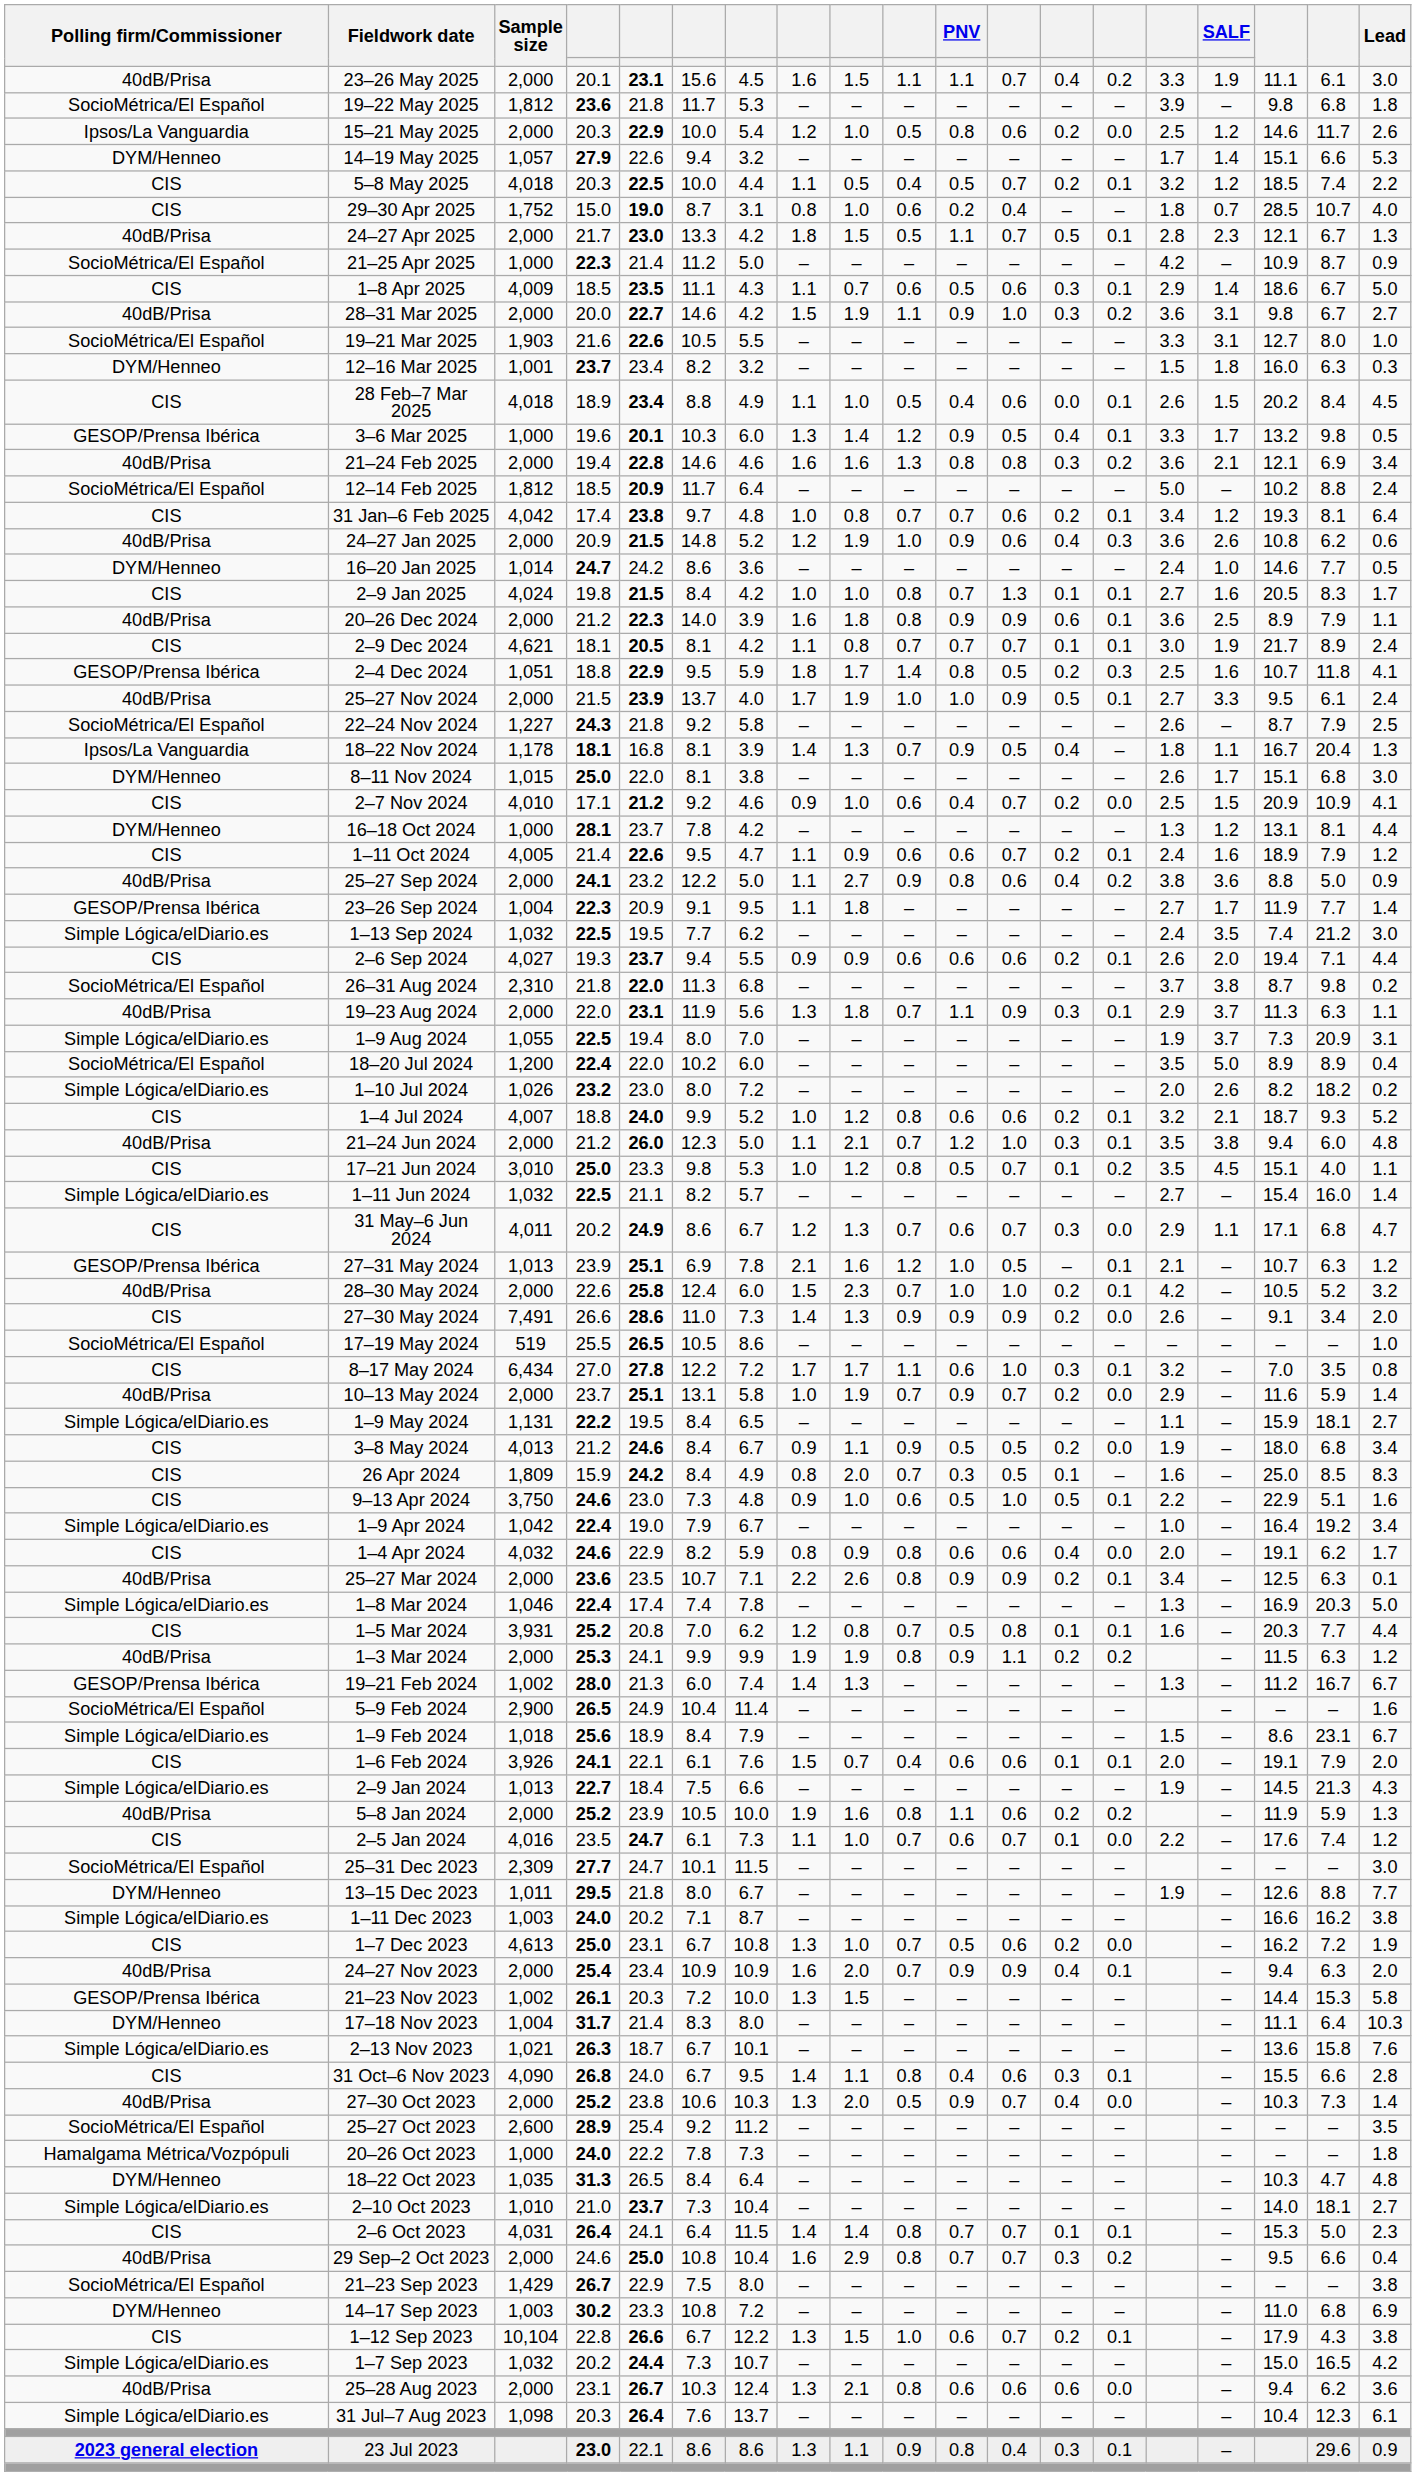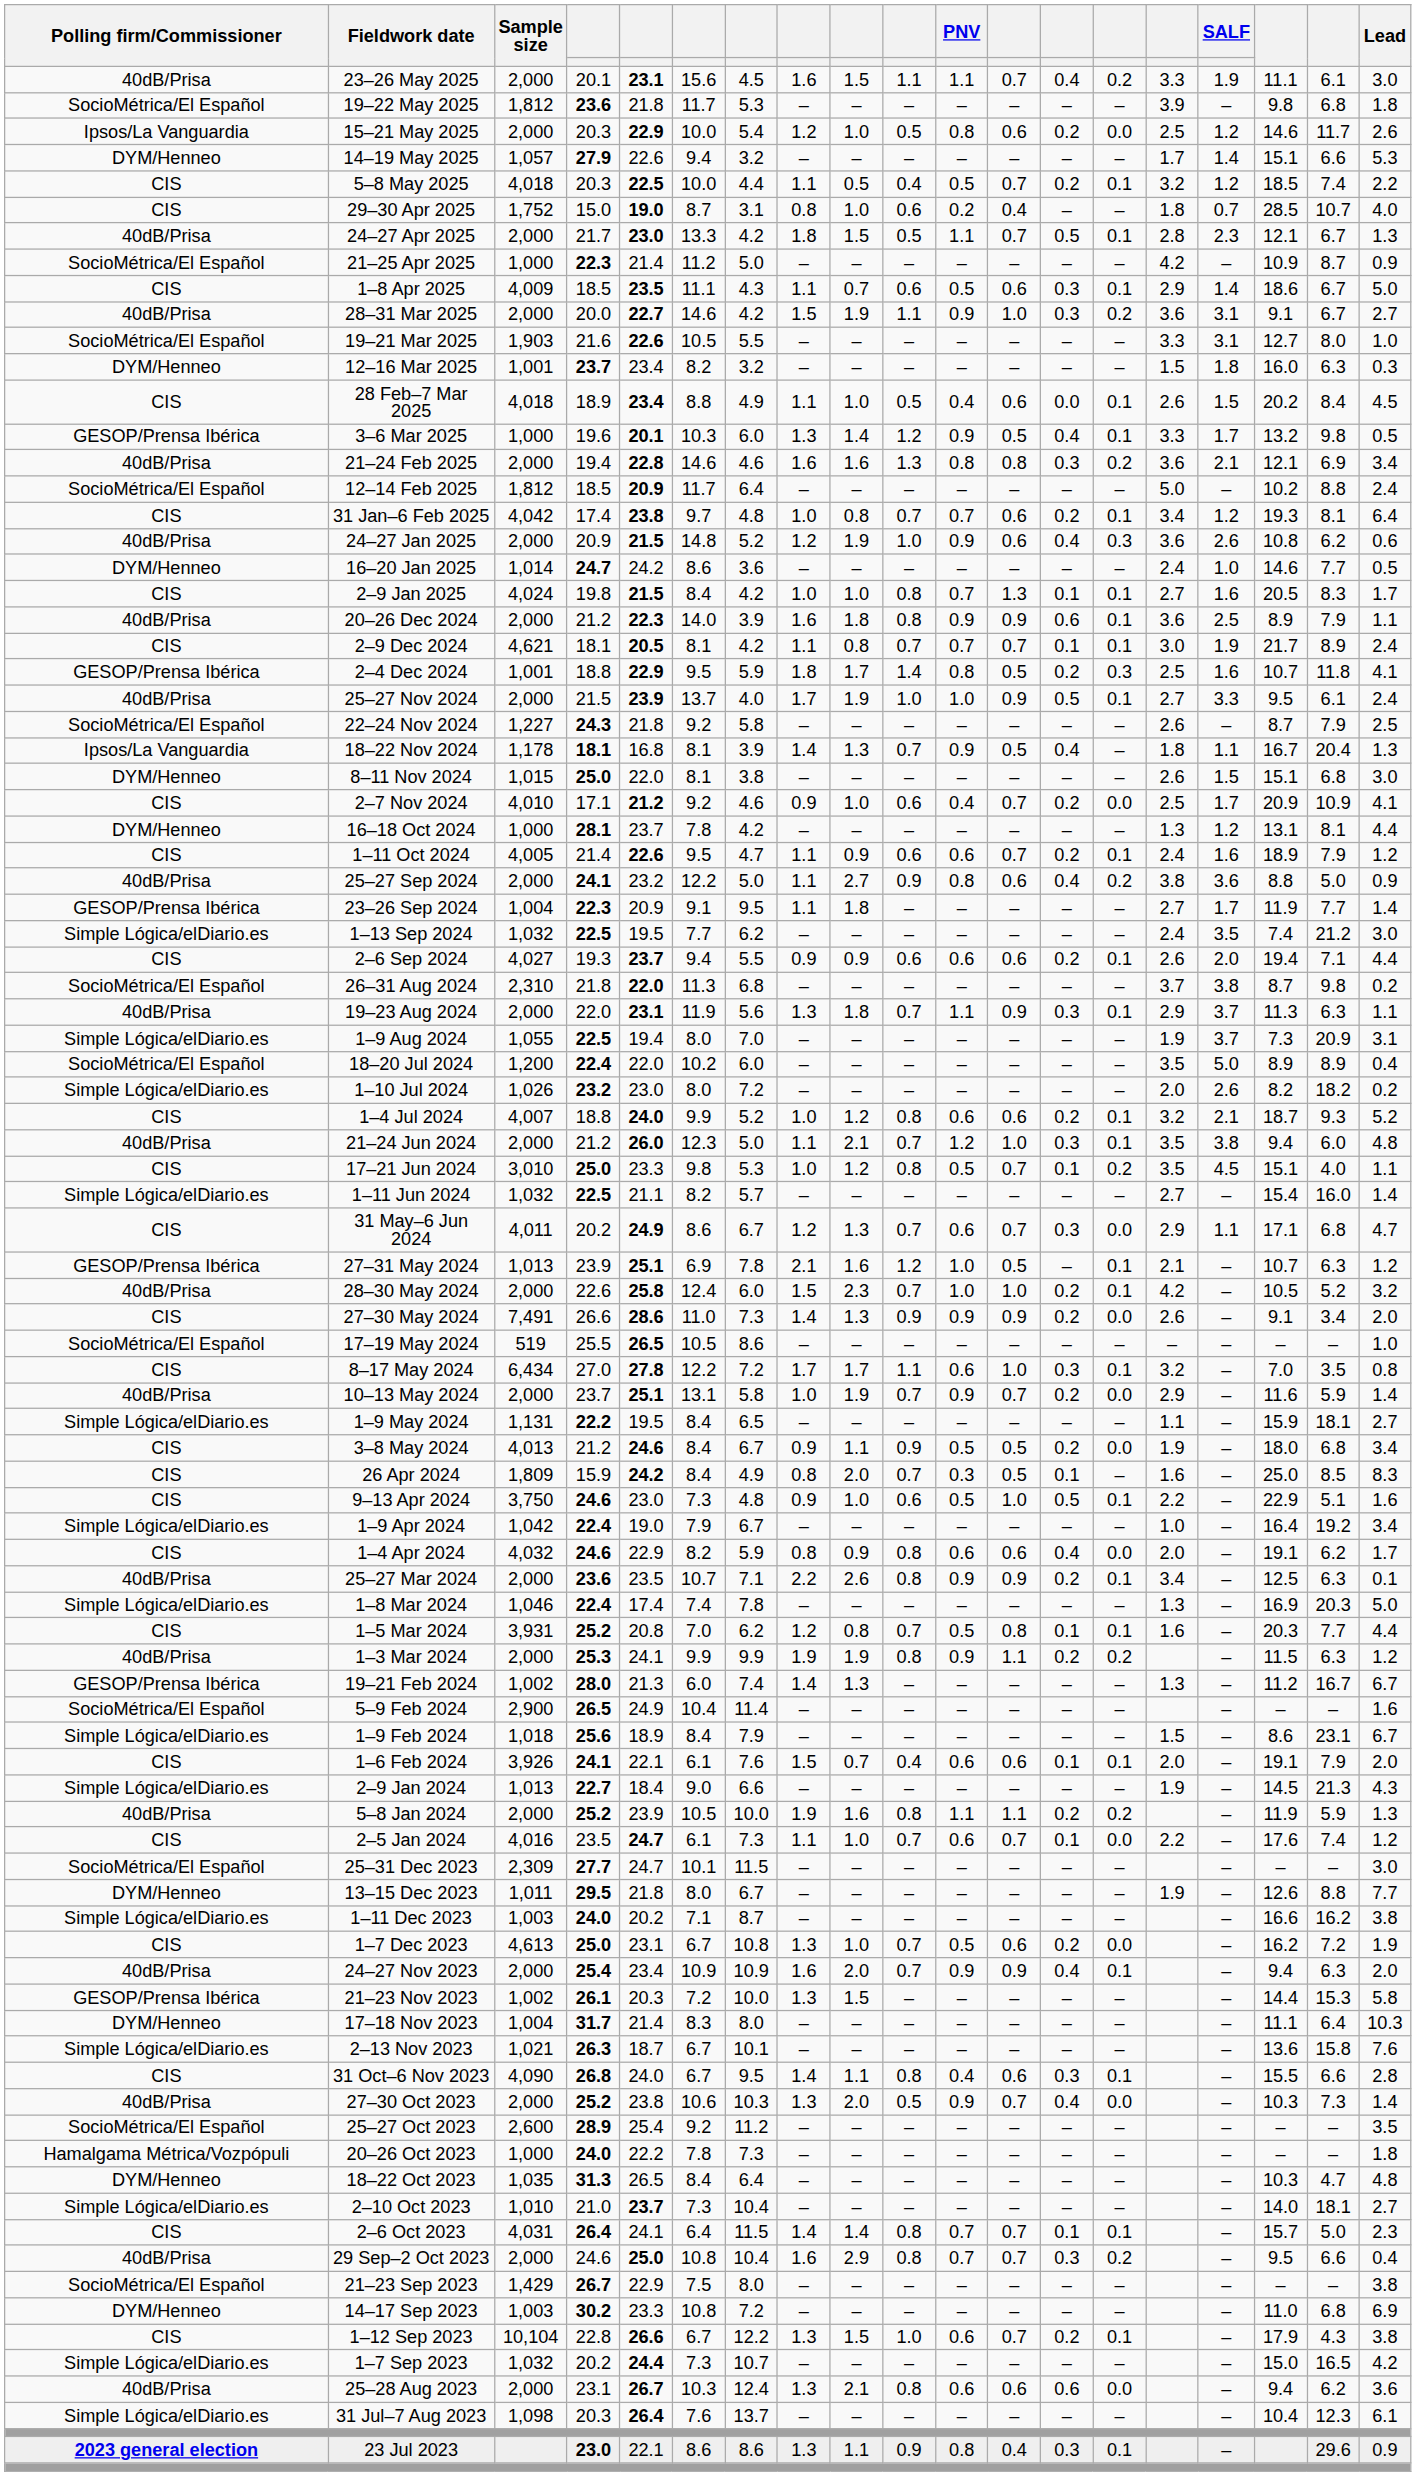(1281, 315) 9.8 -> (1281, 315) 9.1
(531, 672) 1,051 -> (531, 672) 1,001
(1226, 777) 1.7 -> (1226, 777) 1.5
(1226, 803) 1.5 -> (1226, 803) 1.7
(699, 1788) 7.5 -> (699, 1788) 9.0
(1014, 1814) 0.6 -> (1014, 1814) 1.1
(1281, 2233) 15.3 -> (1281, 2233) 15.7
